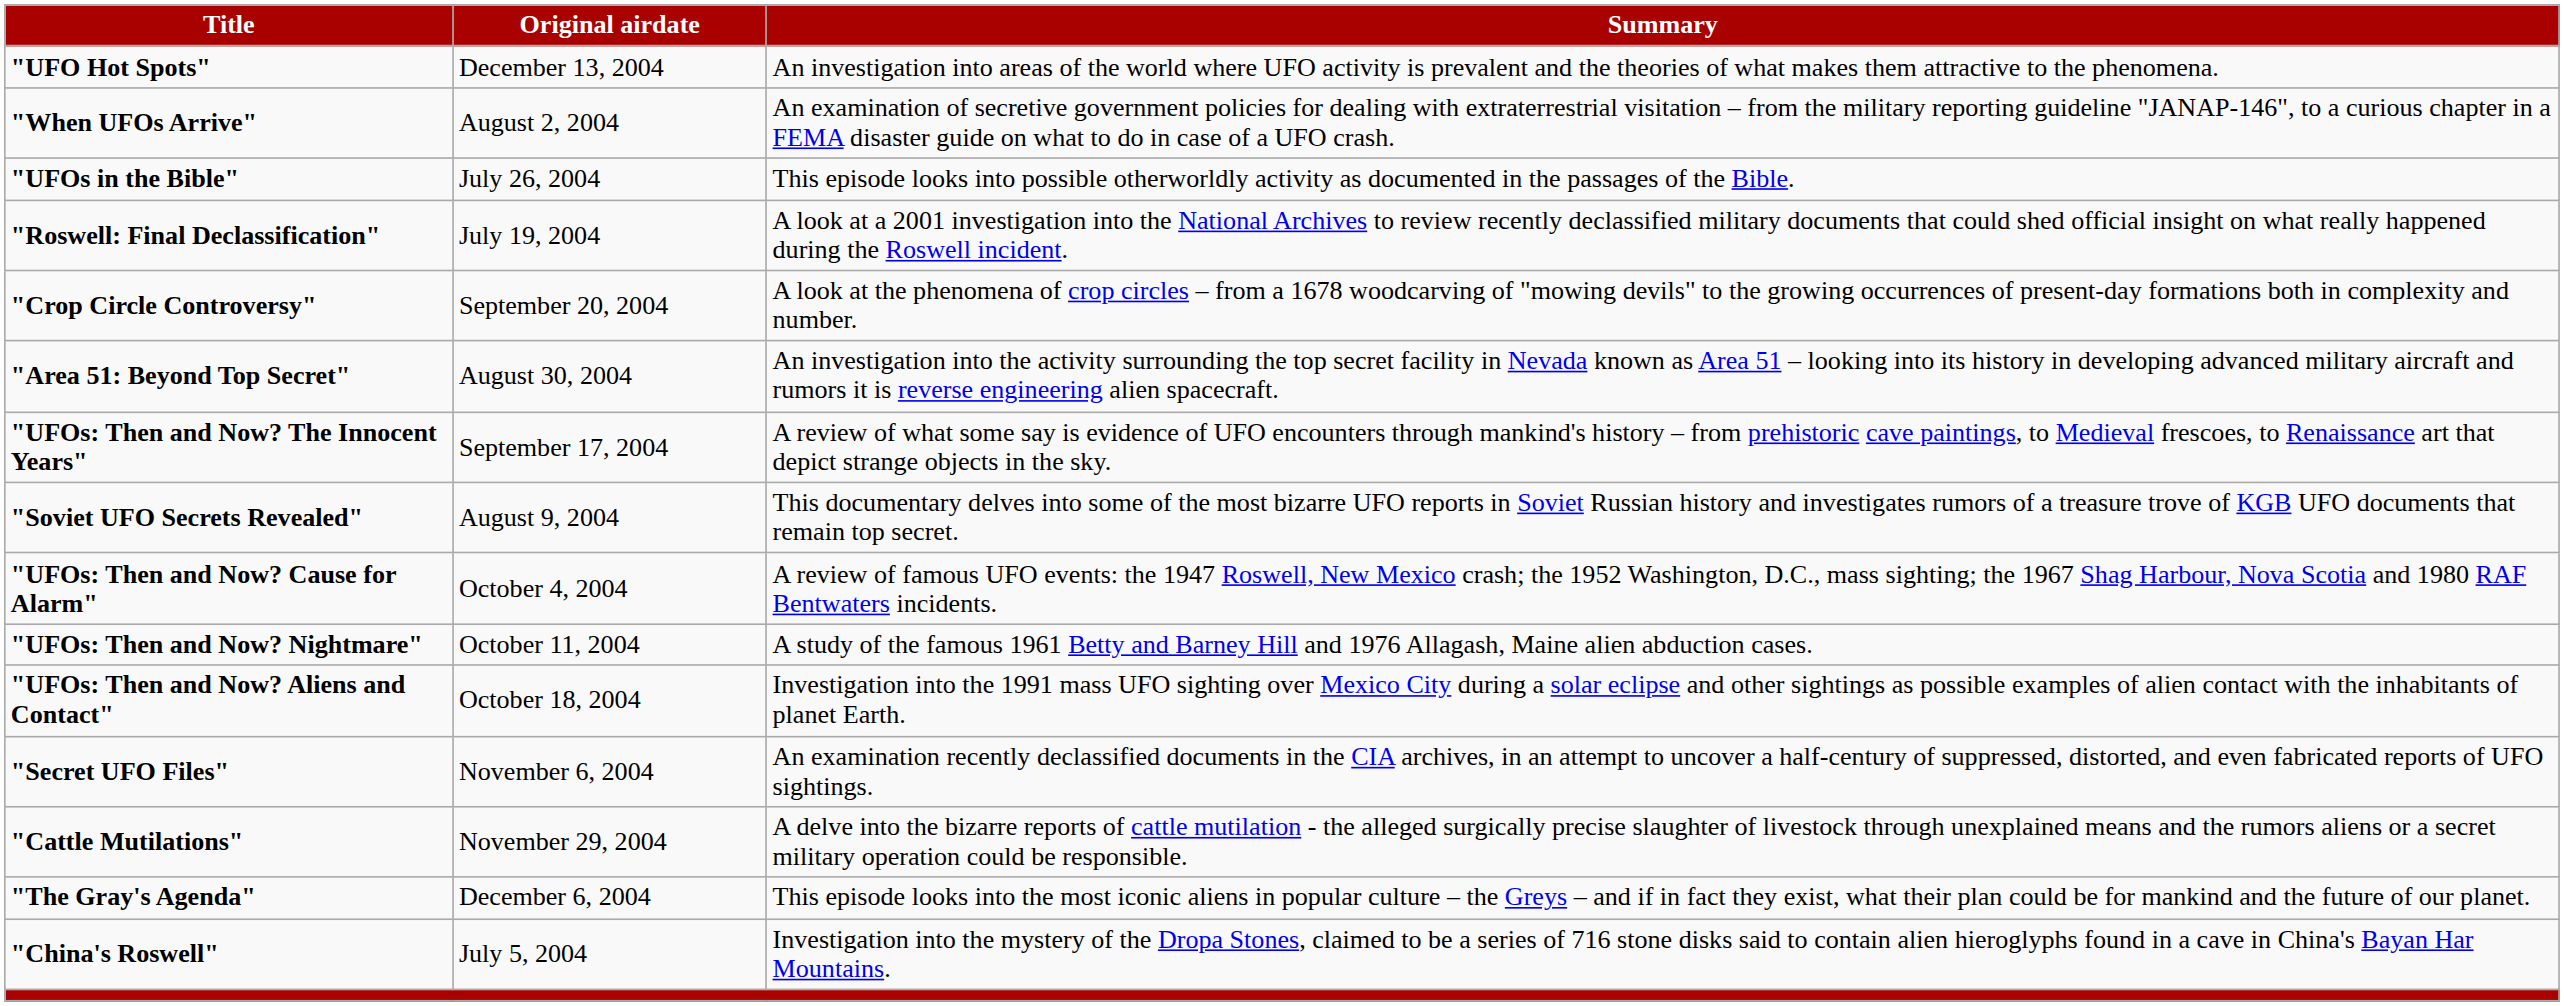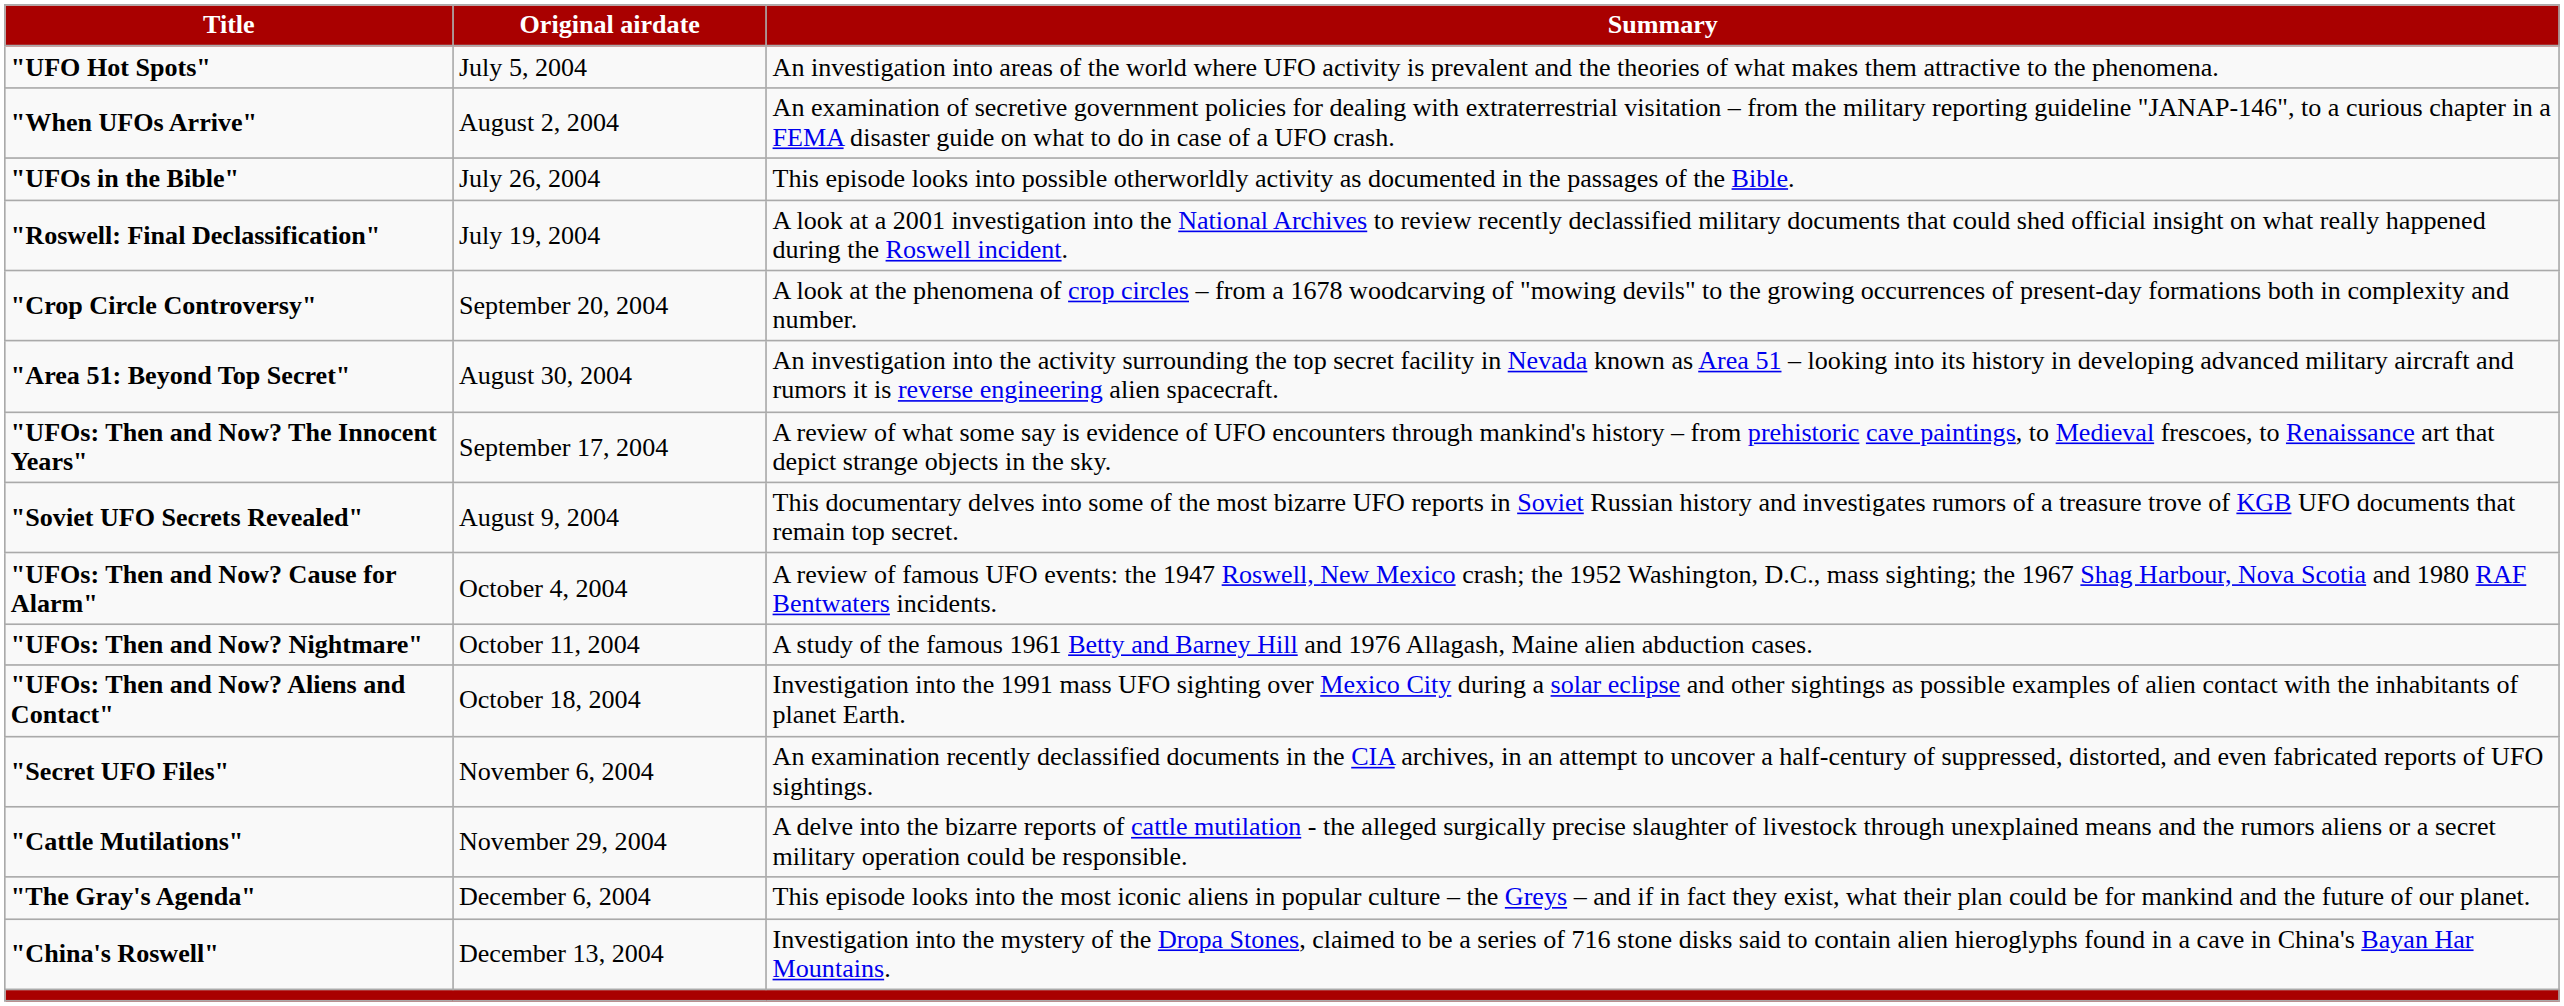(561, 66) December 13, 2004 -> (523, 66) July 5, 2004
(523, 953) July 5, 2004 -> (561, 953) December 13, 2004
